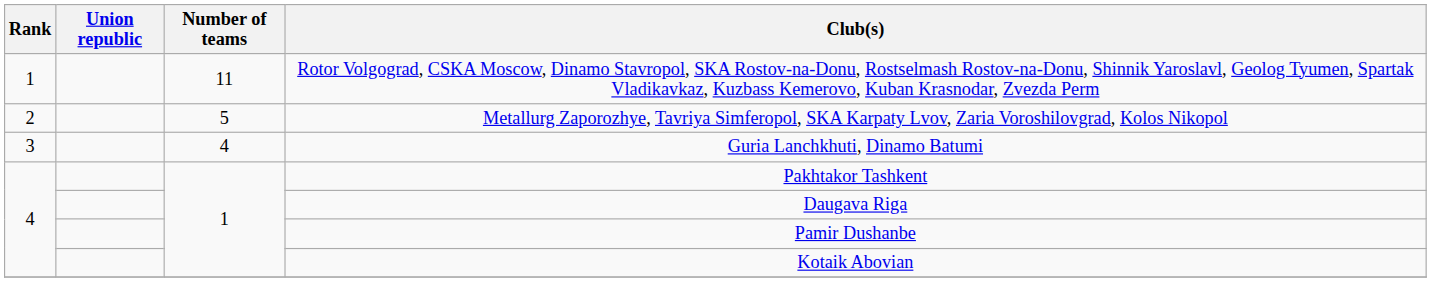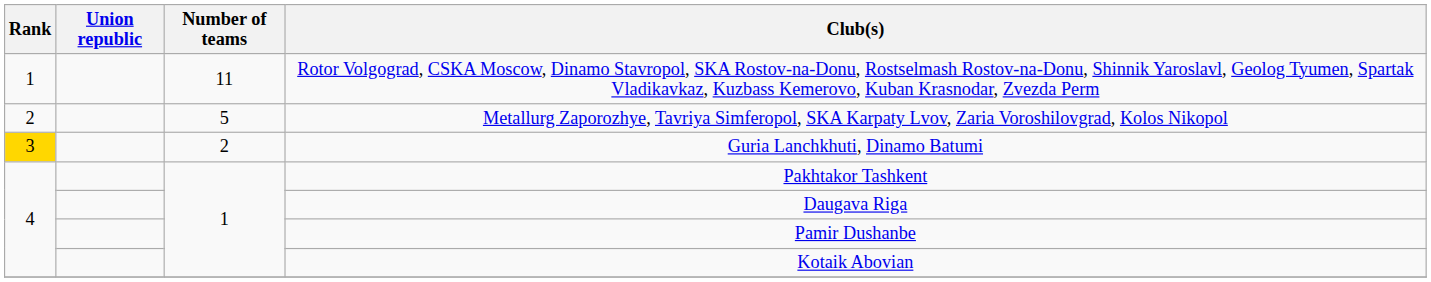(30, 146) no background -> (30, 146) gold background
(224, 146) 4 -> (224, 146) 2
